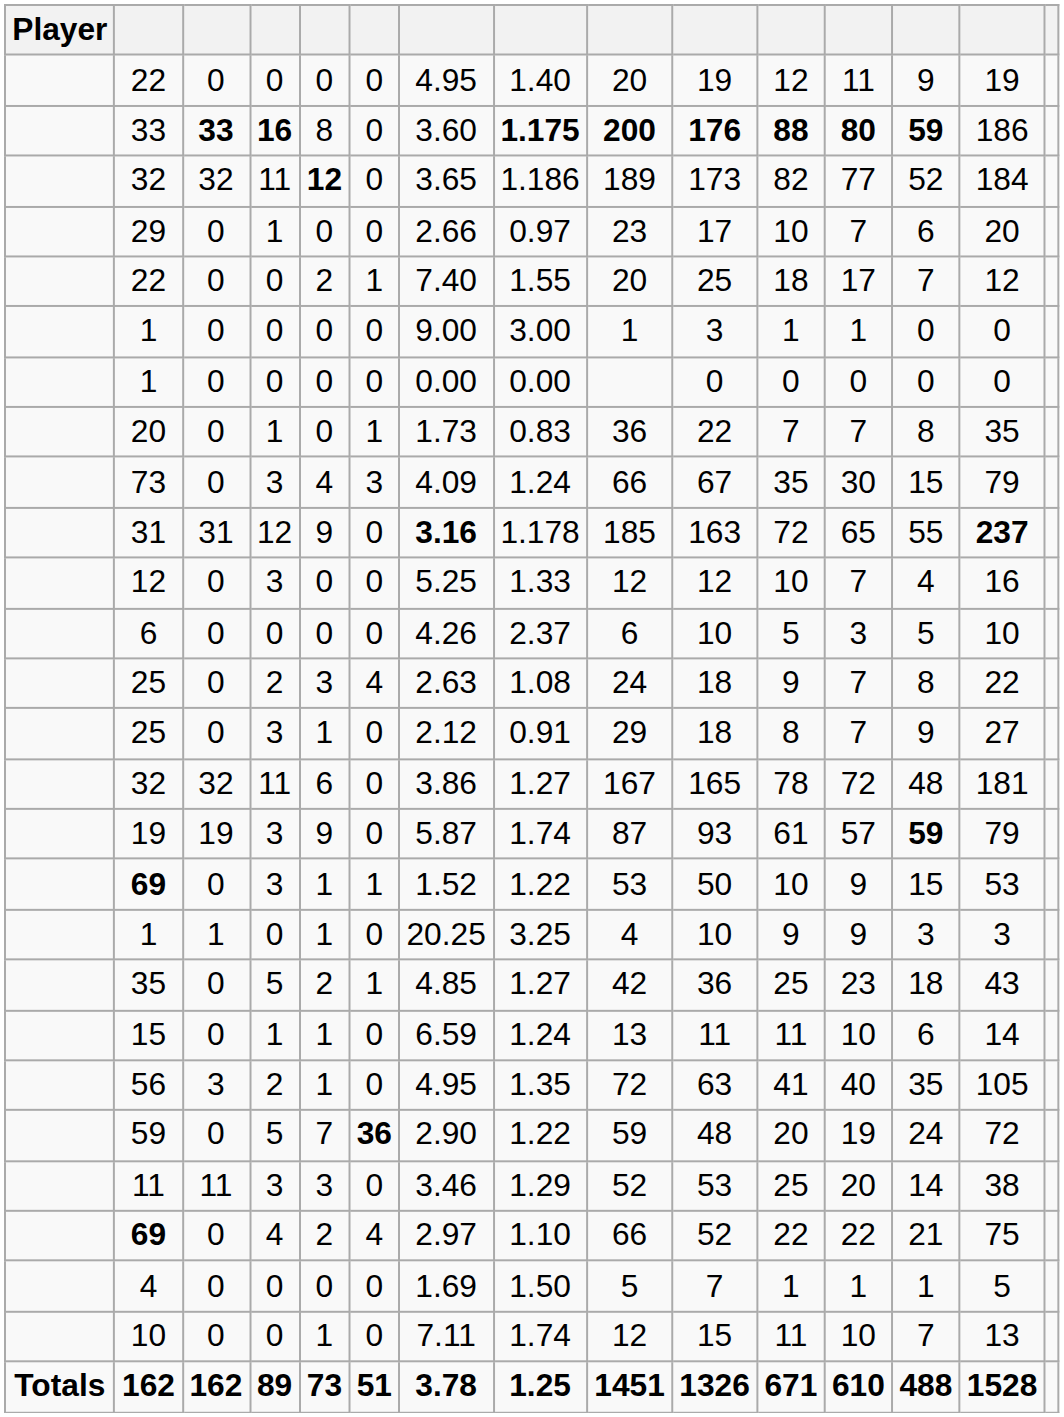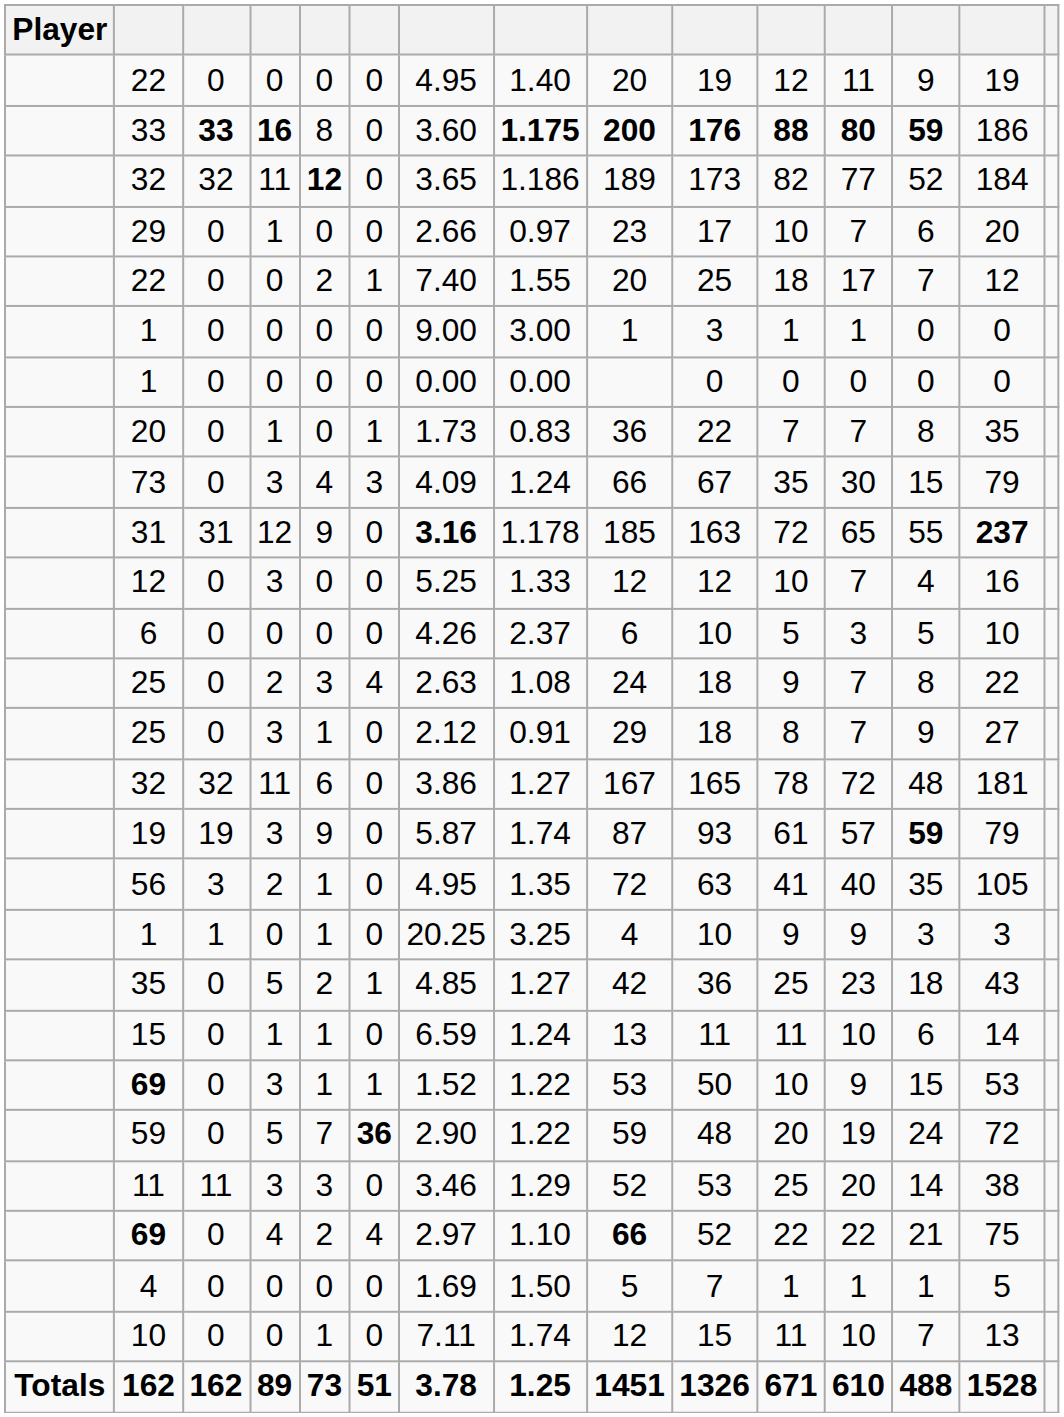rows swapped: (148, 883) <-> (148, 1084)
(630, 1235) normal -> (630, 1235) bold
